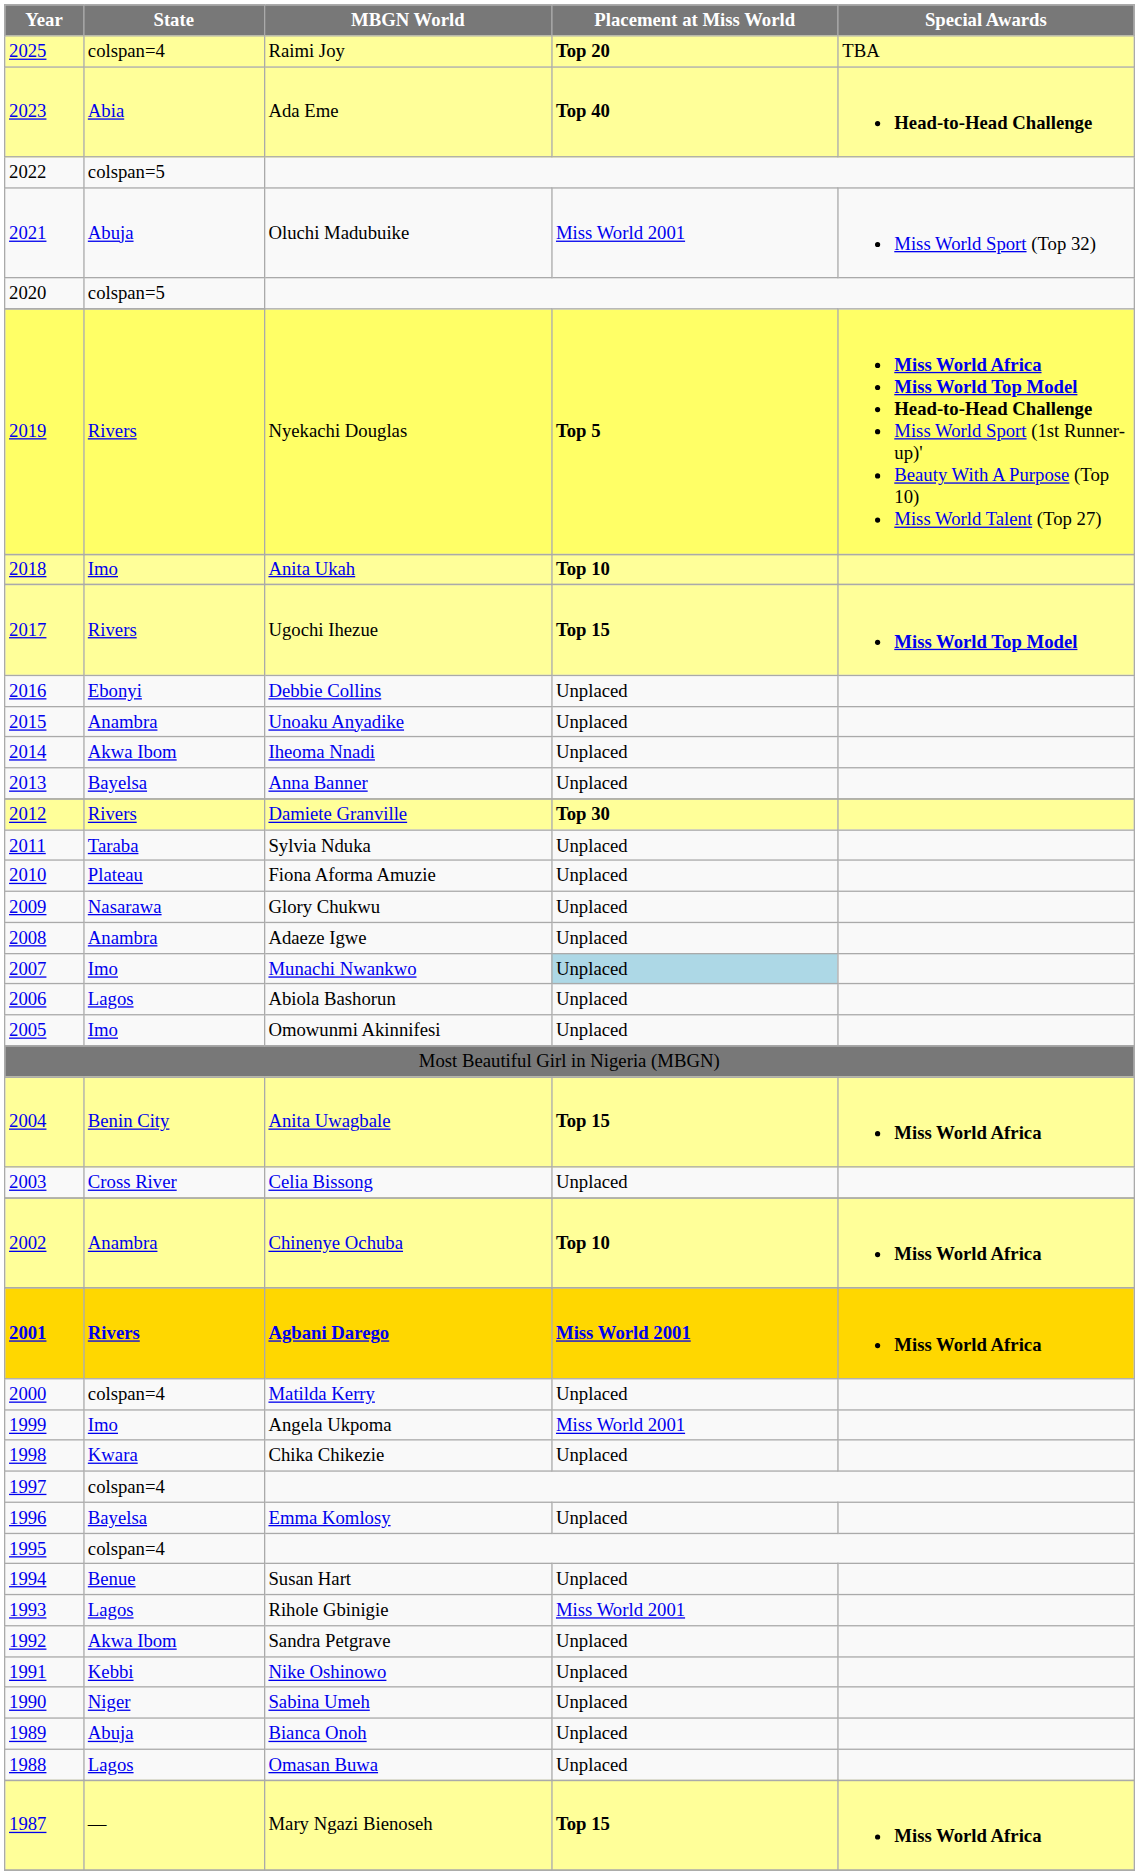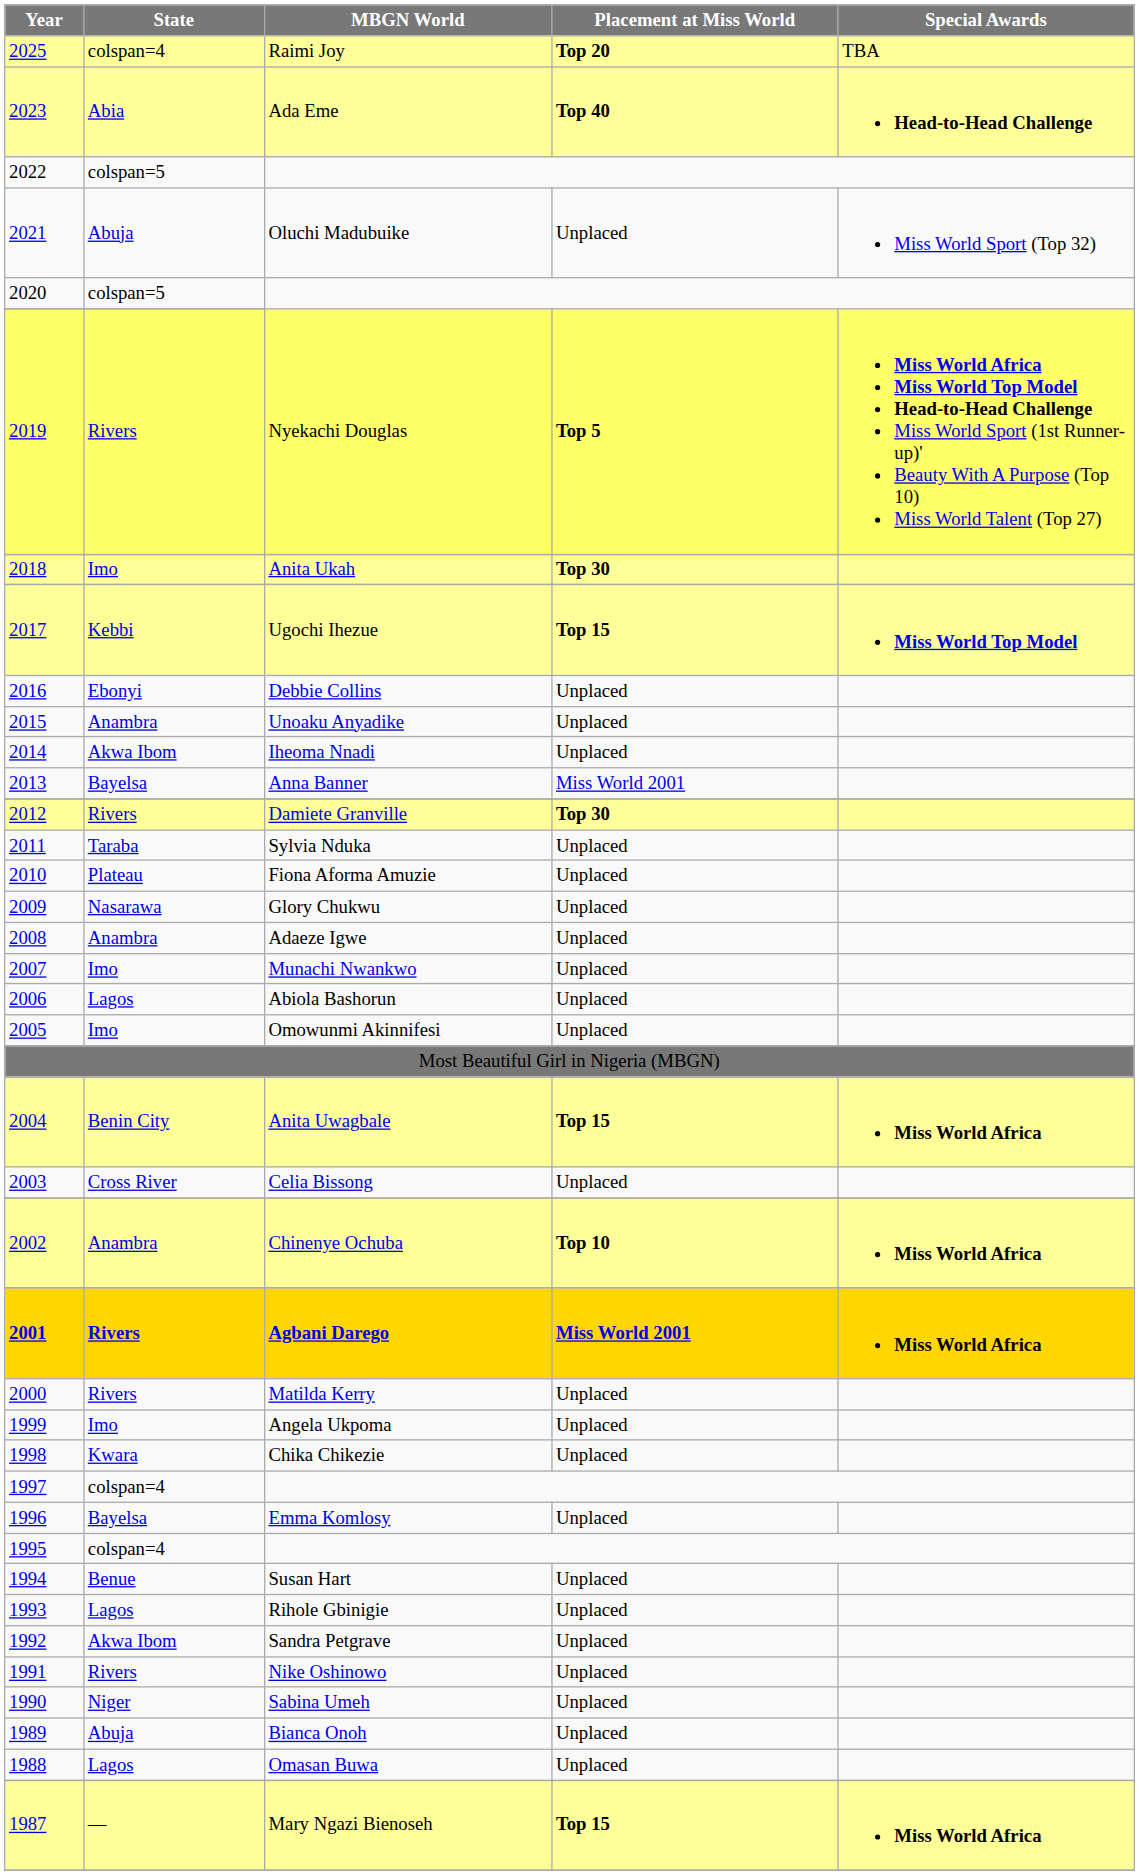(621, 233) Miss World 2001 -> (592, 233) Unplaced
(583, 569) Top 10 -> (583, 569) Top 30
(112, 630) Rivers -> (111, 630) Kebbi
(592, 783) Unplaced -> (621, 783) Miss World 2001
(592, 968) lightblue background -> (592, 968) no background
(126, 1394) colspan=4 -> (112, 1394) Rivers
(621, 1425) Miss World 2001 -> (592, 1425) Unplaced
(621, 1610) Miss World 2001 -> (592, 1610) Unplaced
(111, 1672) Kebbi -> (112, 1672) Rivers
